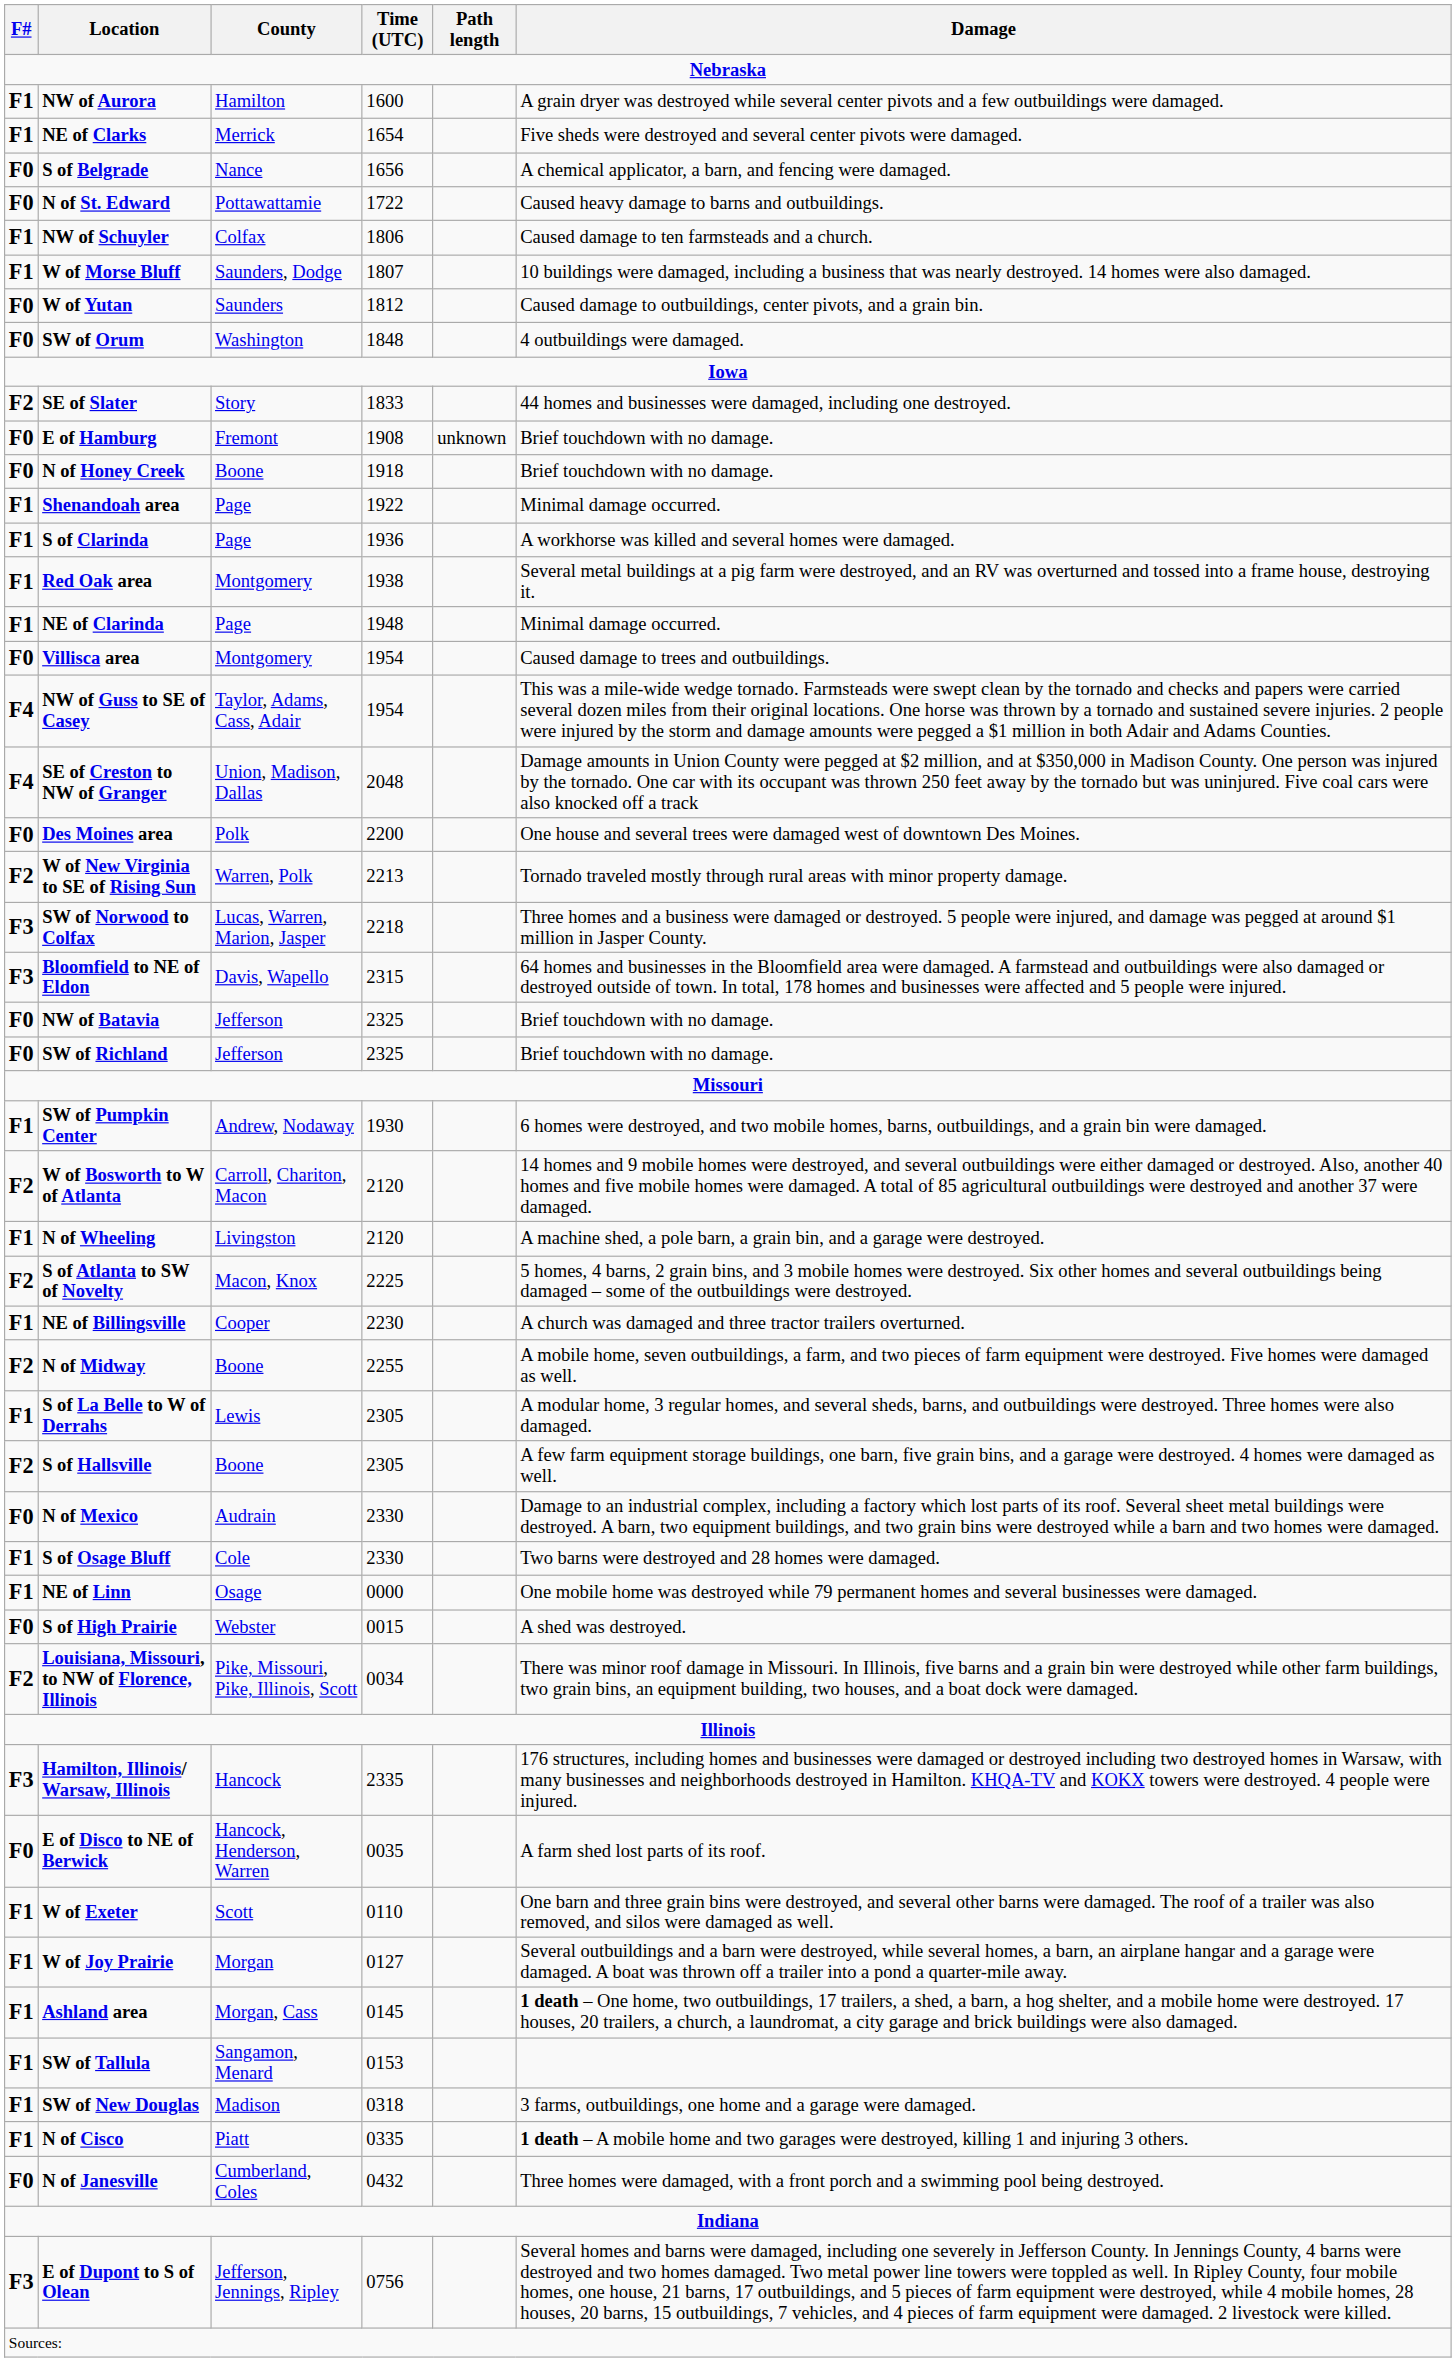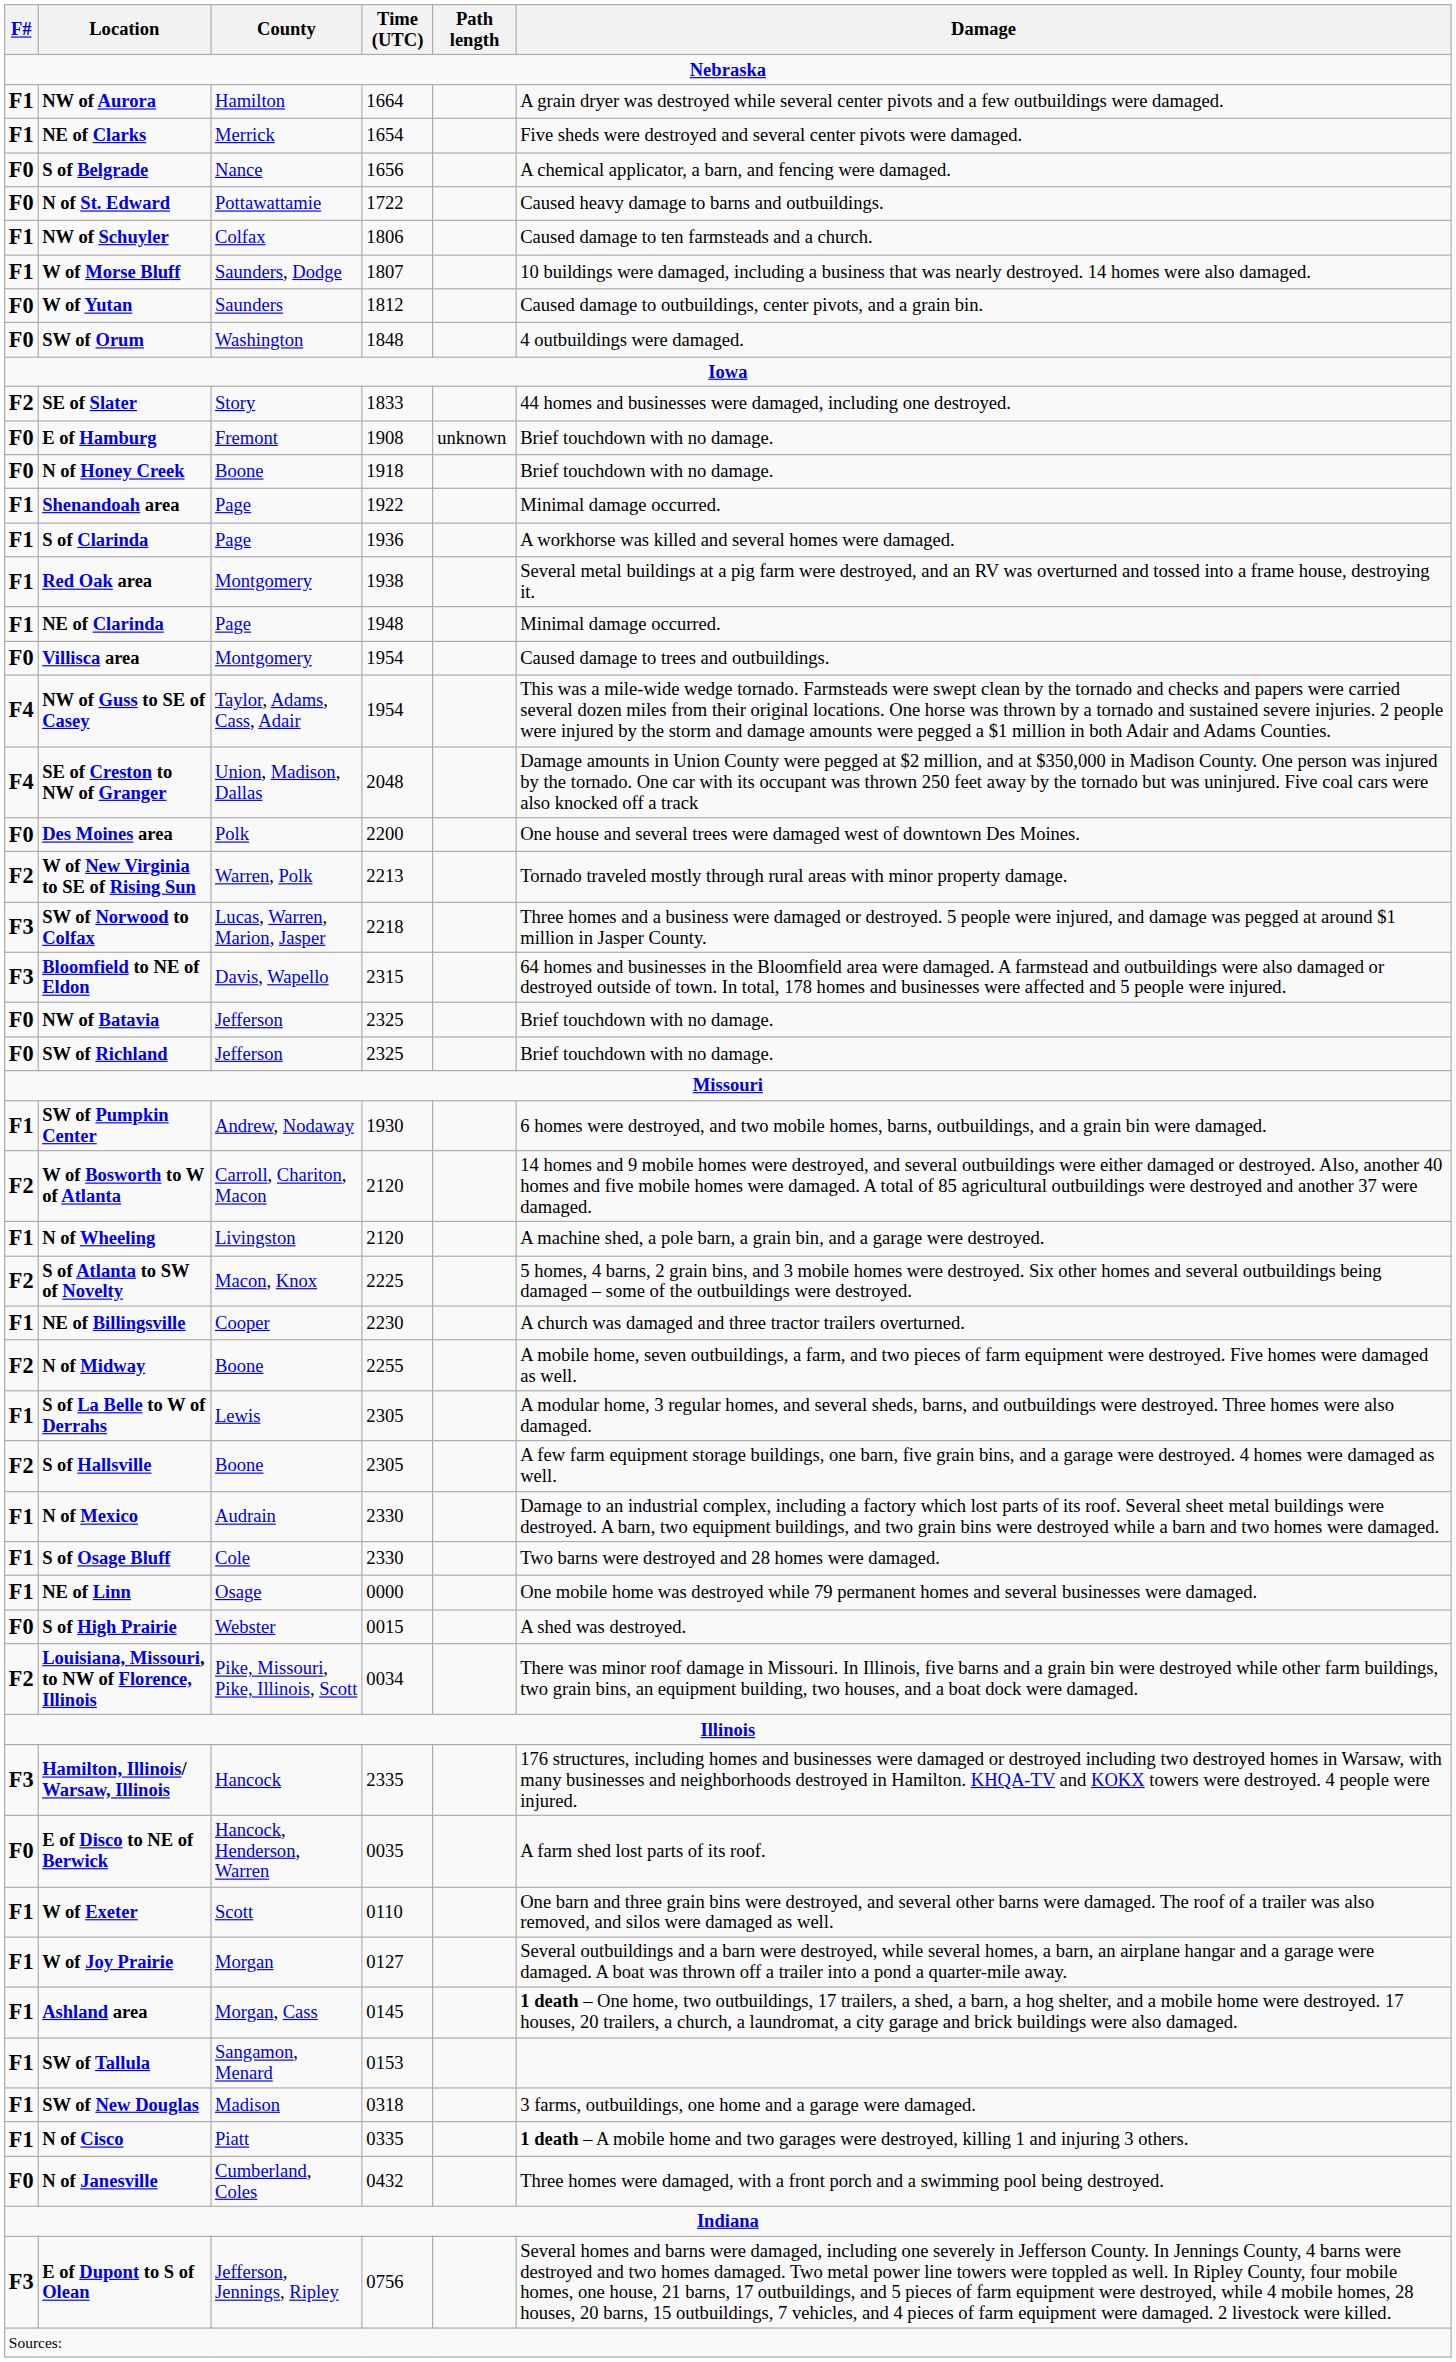(385, 101) 1600 -> (385, 101) 1664
(21, 1516) F0 -> (21, 1516) F1
